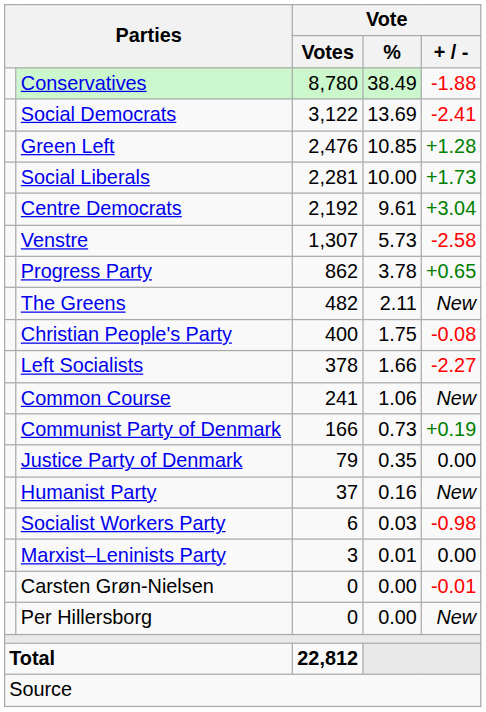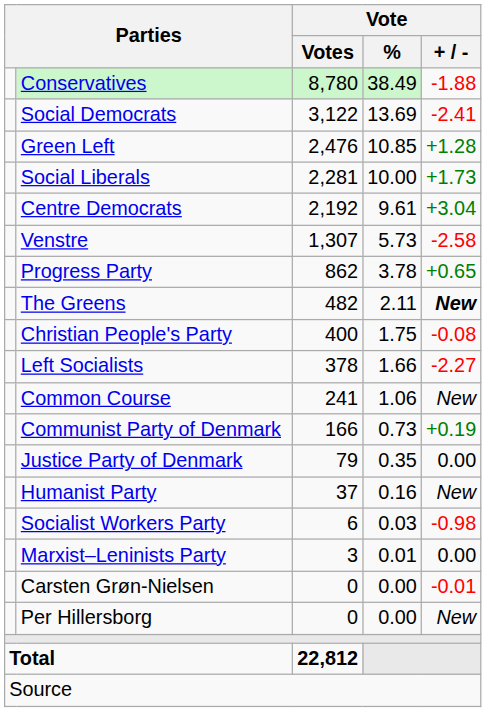(456, 303) normal -> (456, 303) bold
